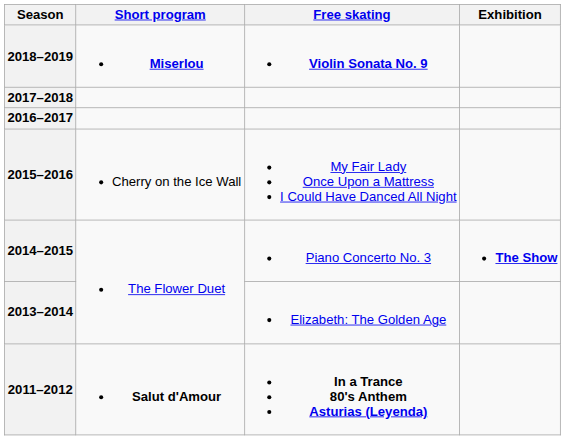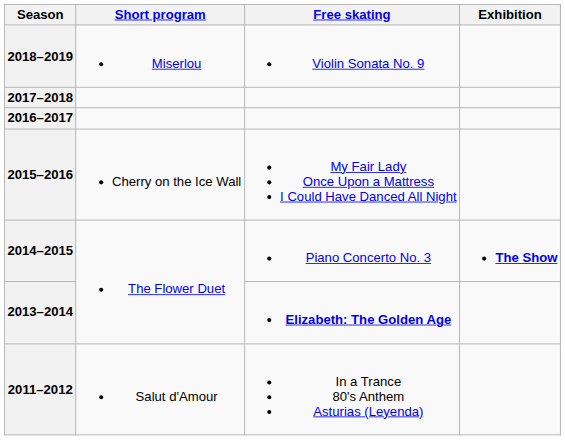(160, 64) bold -> (160, 64) normal
(352, 64) bold -> (352, 64) normal
(352, 320) normal -> (352, 320) bold
(160, 397) bold -> (160, 397) normal
(352, 397) bold -> (352, 397) normal
